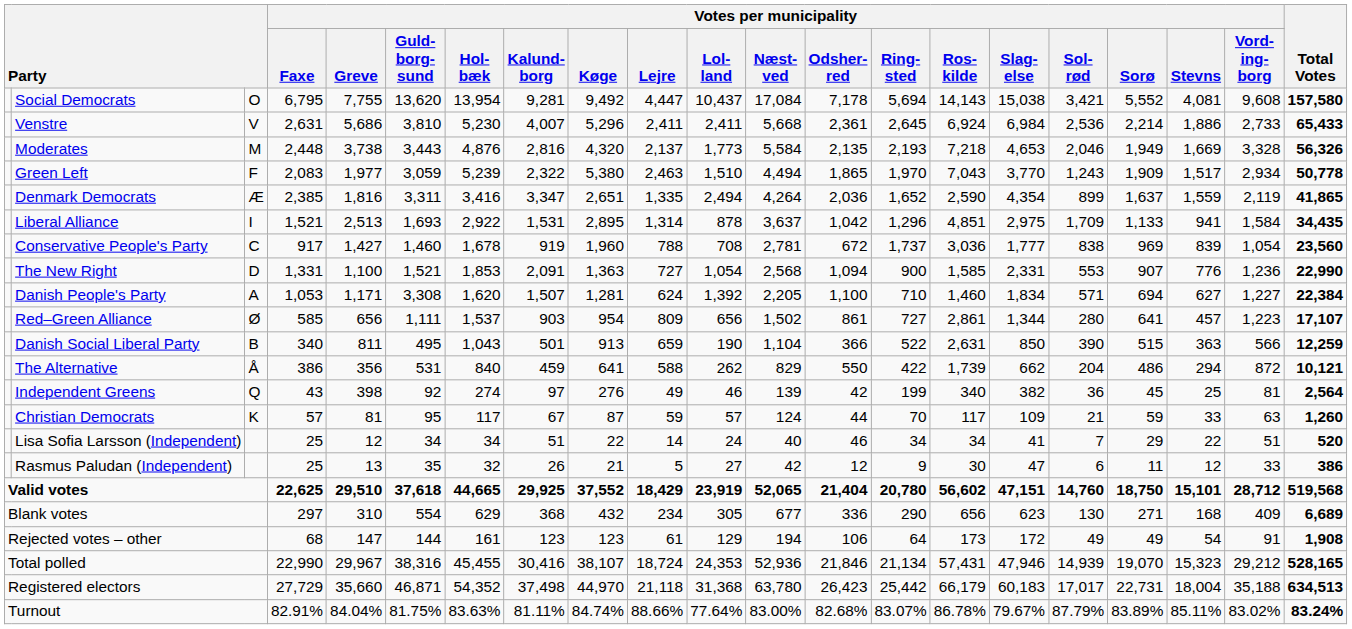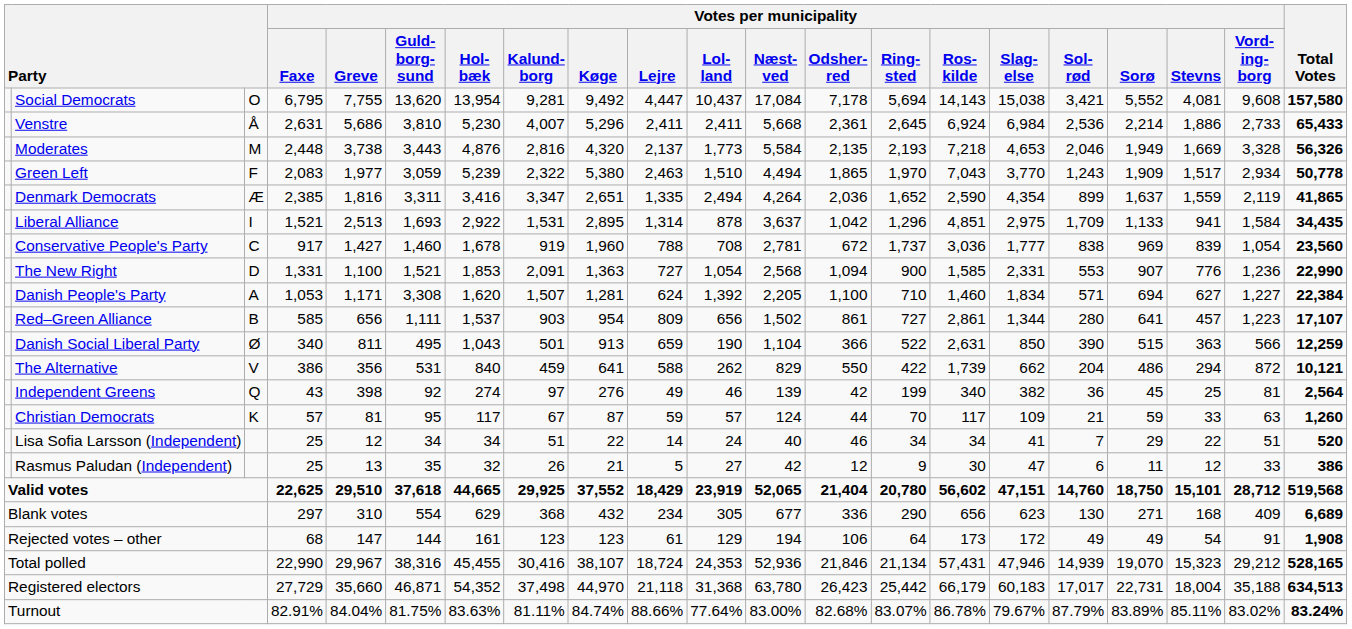(254, 124) V -> (254, 124) Å
(254, 319) Ø -> (254, 319) B
(254, 343) B -> (254, 343) Ø
(254, 367) Å -> (254, 367) V
